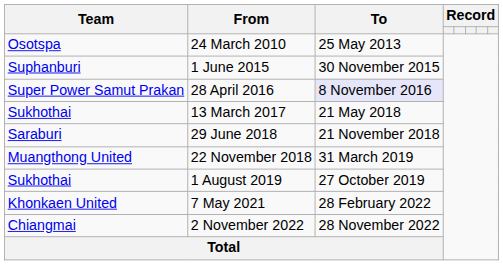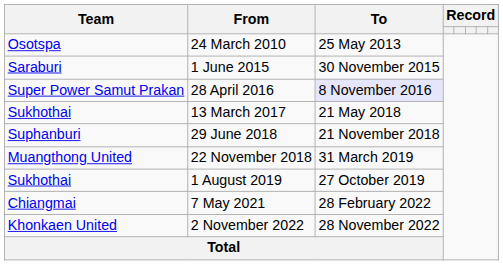(44, 67) Suphanburi -> (35, 67) Saraburi
(35, 135) Saraburi -> (44, 135) Suphanburi
(62, 203) Khonkaen United -> (42, 203) Chiangmai
(42, 225) Chiangmai -> (62, 225) Khonkaen United
